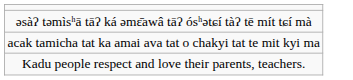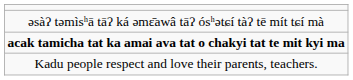(164, 42) normal -> (176, 42) bold
